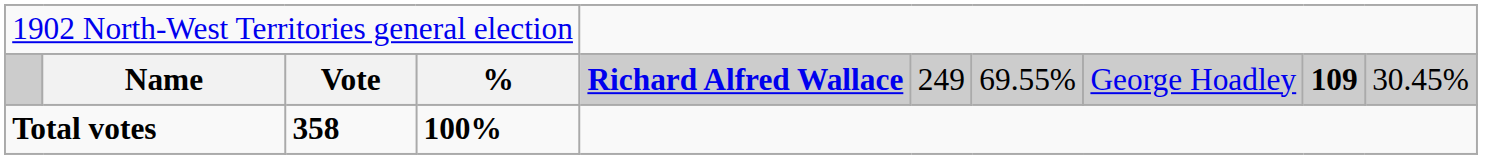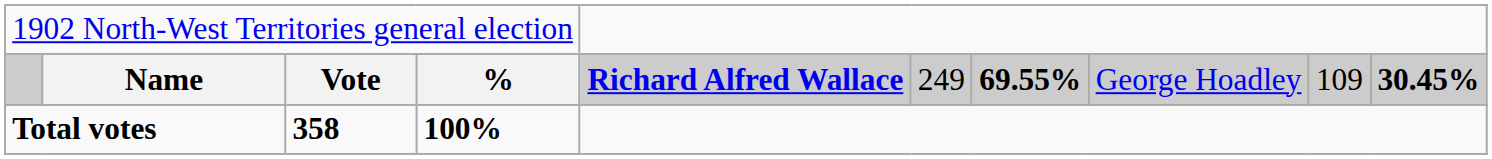(1028, 79) normal -> (1030, 79) bold
(1334, 79) bold -> (1339, 79) normal
(1421, 79) normal -> (1428, 79) bold
